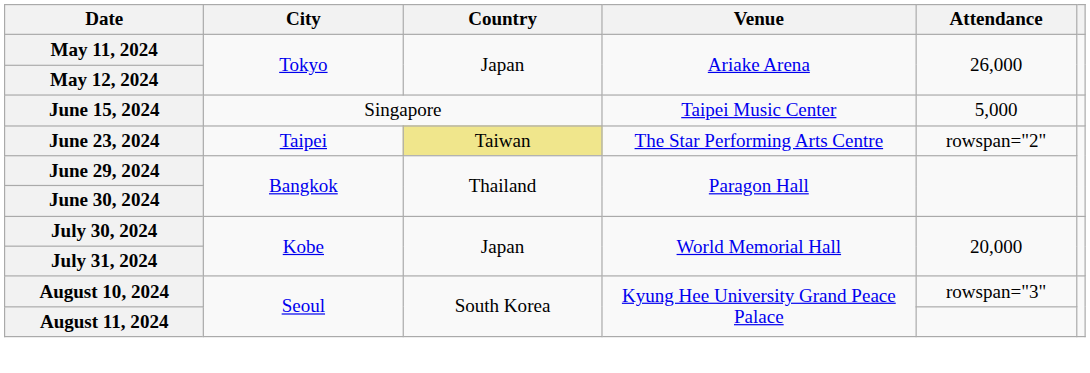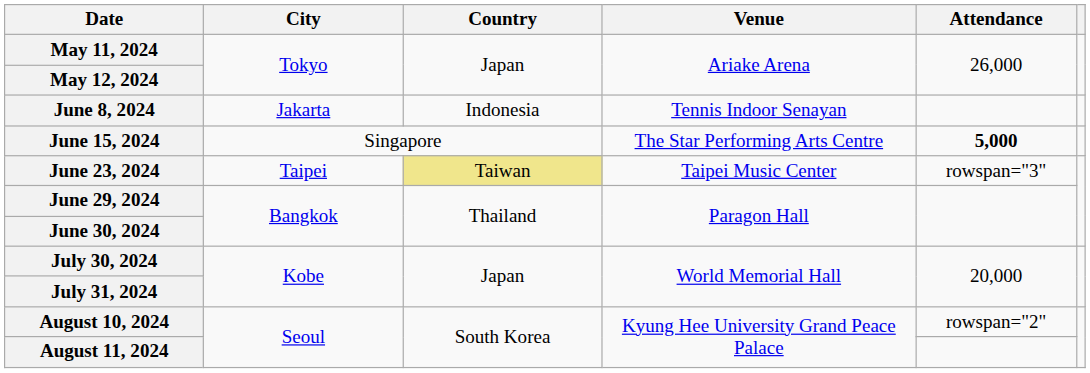+ row: (104, 110)
(759, 110) Taipei Music Center -> (759, 140) The Star Performing Arts Centre
(996, 110) normal -> (996, 140) bold
(759, 140) The Star Performing Arts Centre -> (759, 170) Taipei Music Center
(996, 140) rowspan="2" -> (996, 170) rowspan="3"
(996, 291) rowspan="3" -> (996, 321) rowspan="2"
